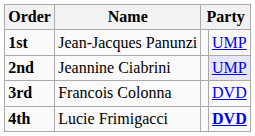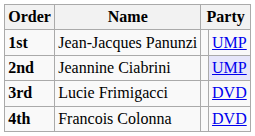(115, 93) Francois Colonna -> (113, 93) Lucie Frimigacci
(113, 118) Lucie Frimigacci -> (115, 118) Francois Colonna
(229, 118) bold -> (229, 118) normal
